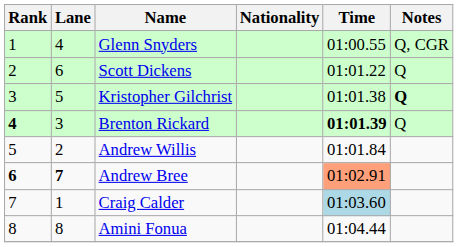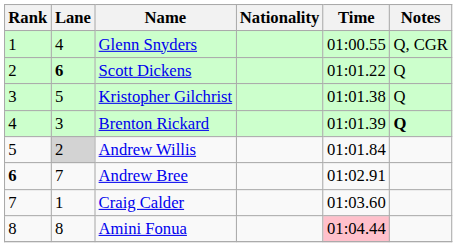(59, 70) normal -> (59, 70) bold
(401, 96) bold -> (399, 96) normal
(13, 123) bold -> (13, 123) normal
(357, 123) bold -> (356, 123) normal
(400, 123) normal -> (400, 123) bold
(59, 149) no background -> (59, 149) lightgrey background
(59, 176) bold -> (59, 176) normal
(356, 176) lightsalmon background -> (356, 176) no background
(356, 202) lightblue background -> (356, 202) no background
(356, 228) no background -> (356, 228) pink background
